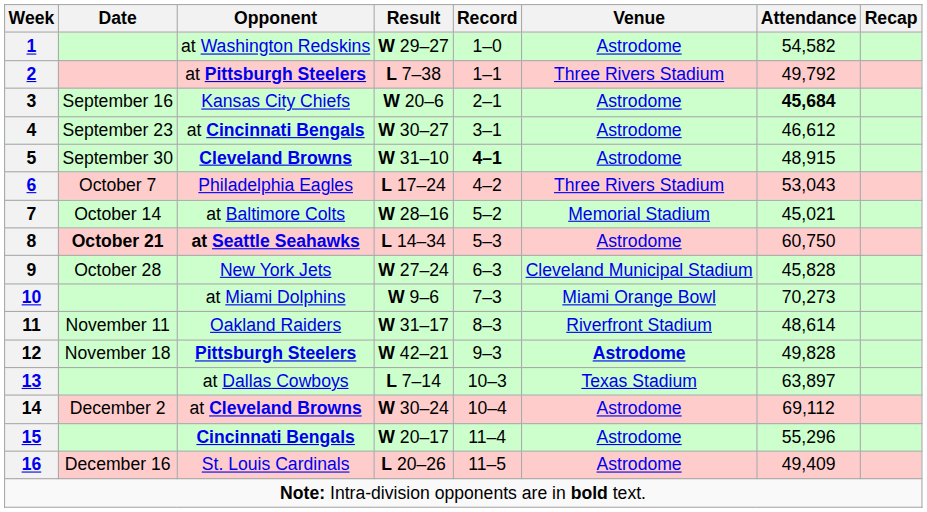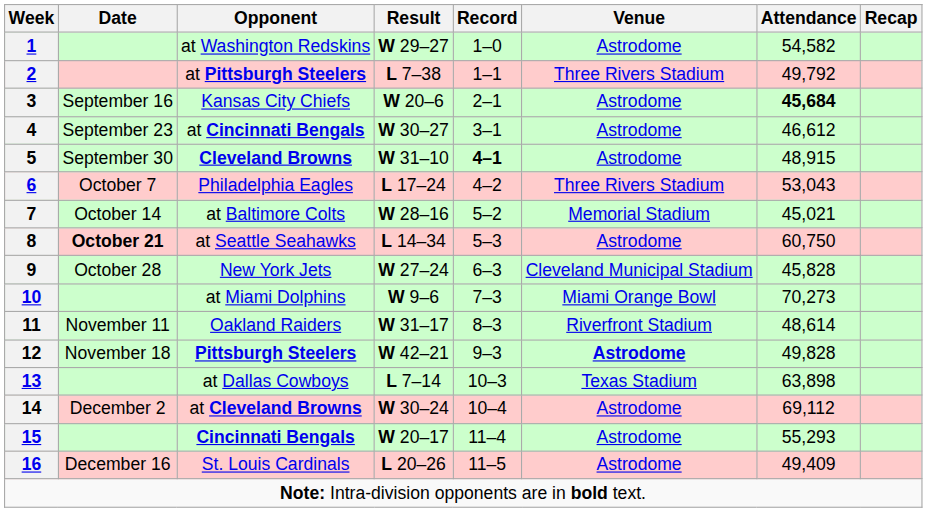(276, 241) bold -> (276, 241) normal
(809, 381) 63,897 -> (809, 381) 63,898
(809, 437) 55,296 -> (809, 437) 55,293
